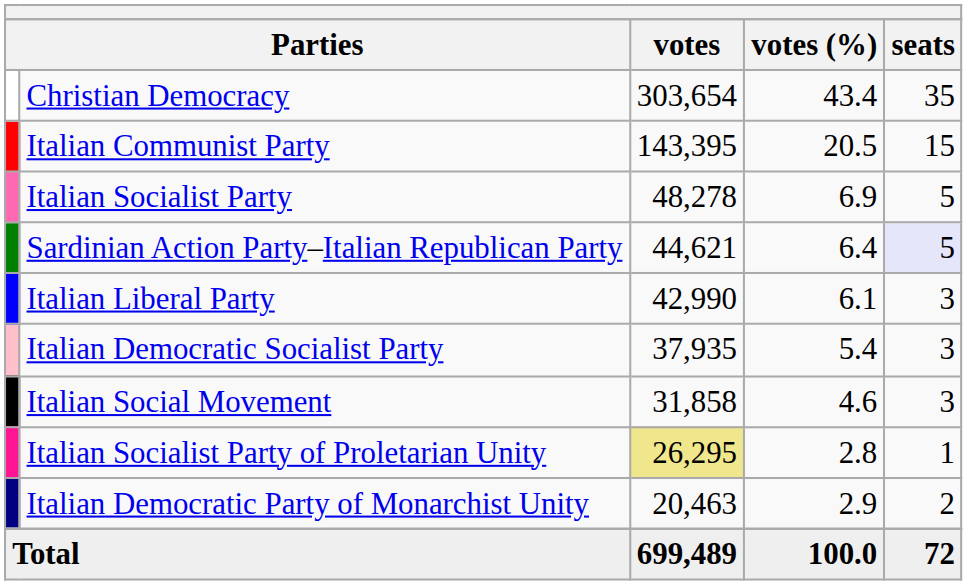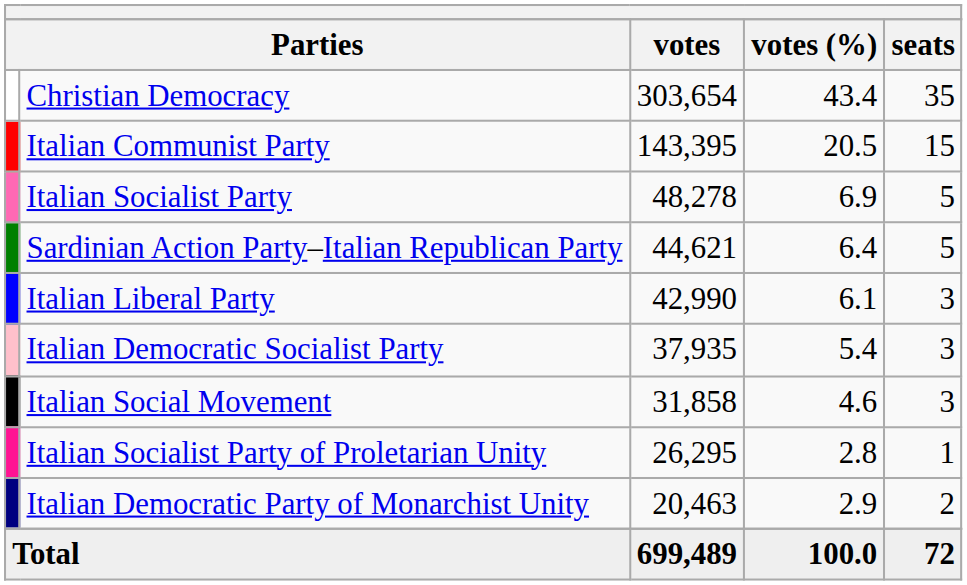(947, 247) lavender background -> (947, 247) no background
(695, 451) khaki background -> (695, 451) no background
